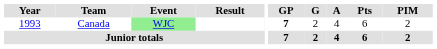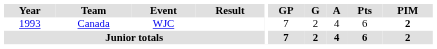(163, 24) lightgreen background -> (163, 24) no background
(286, 24) bold -> (286, 24) normal
(408, 24) normal -> (408, 24) bold
